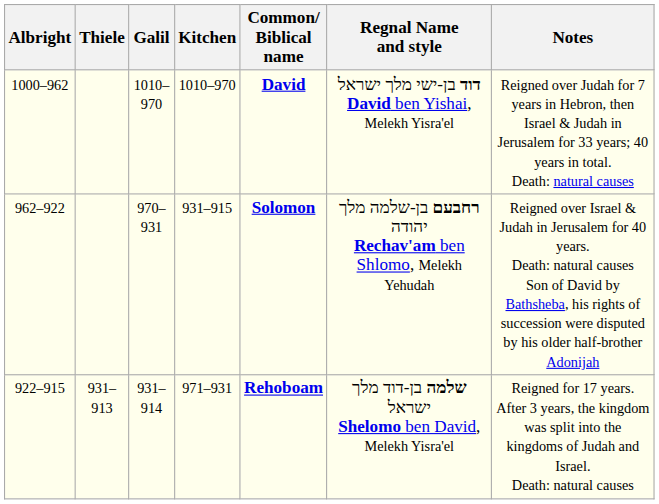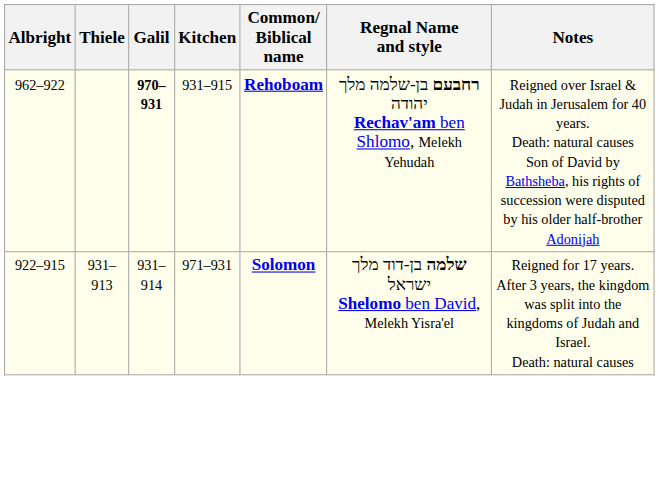- row: (40, 84)
(151, 217) normal -> (151, 93) bold
(284, 207) Solomon -> (284, 83) Rehoboam
(284, 388) Rehoboam -> (284, 264) Solomon
